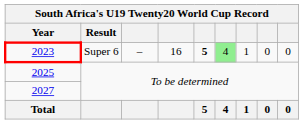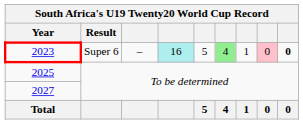(176, 52) no background -> (176, 52) paleturquoise background
(205, 52) bold -> (205, 52) normal
(267, 52) no background -> (267, 52) pink background
(288, 52) normal -> (288, 52) bold
